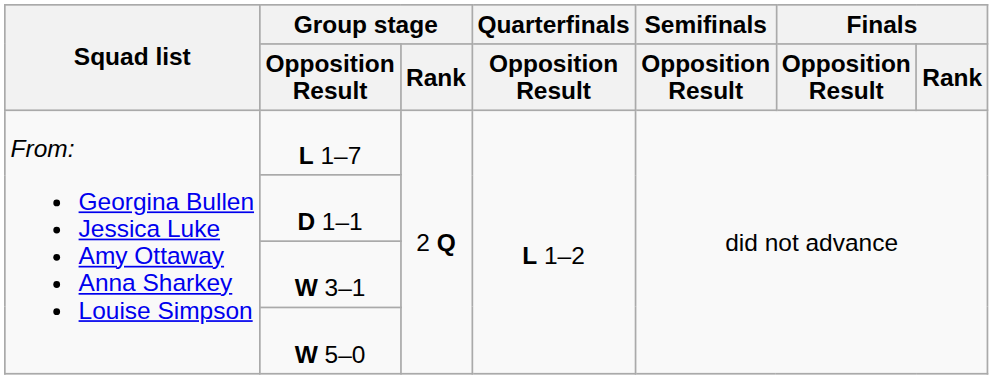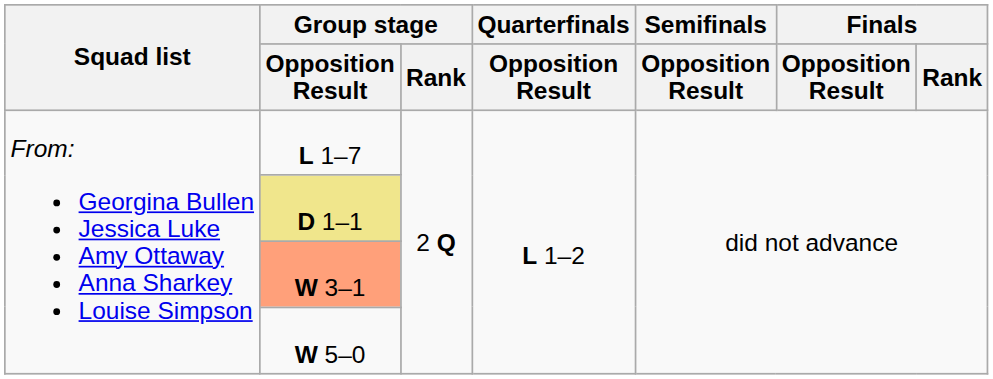(330, 222) no background -> (330, 222) khaki background
(330, 288) no background -> (330, 288) lightsalmon background
